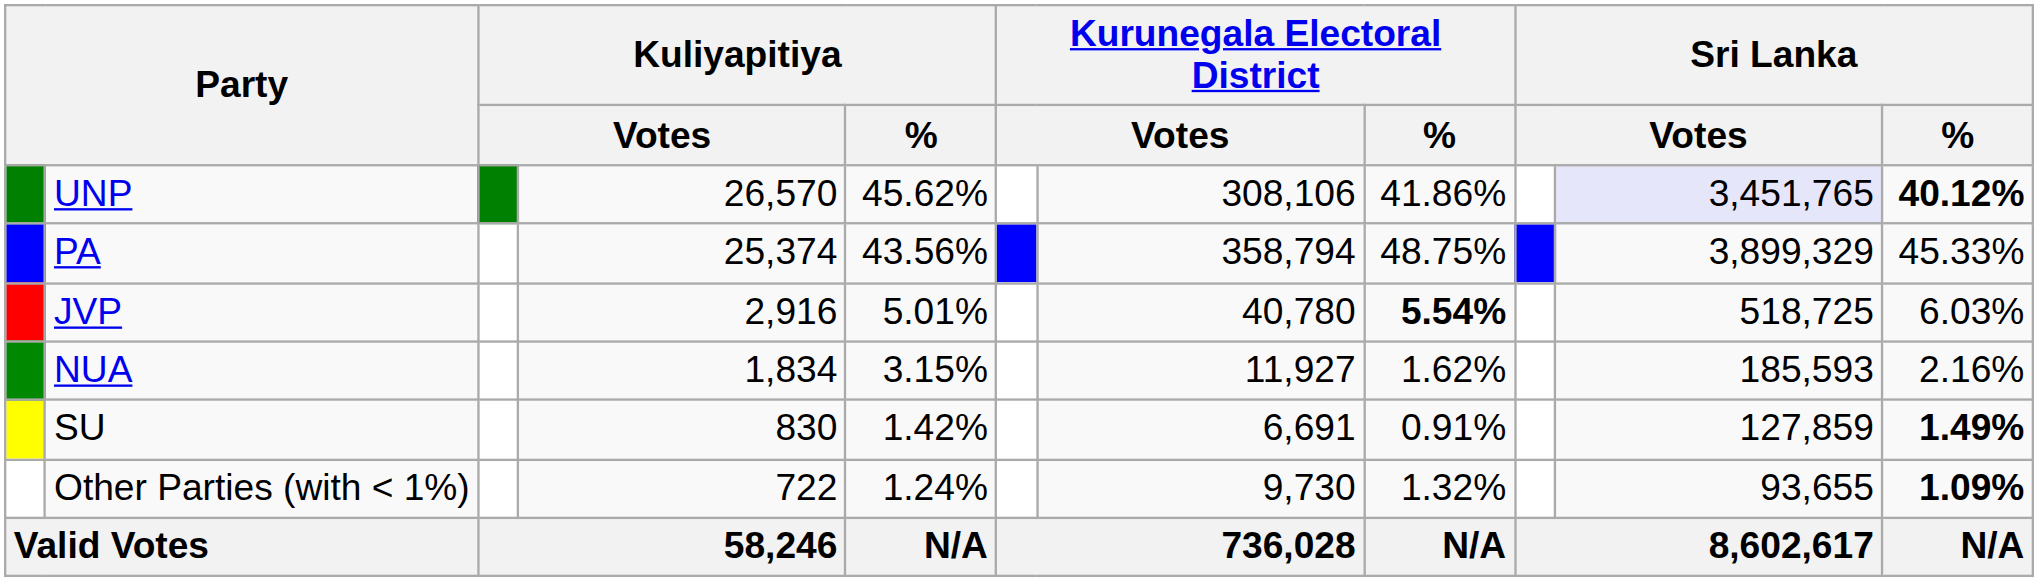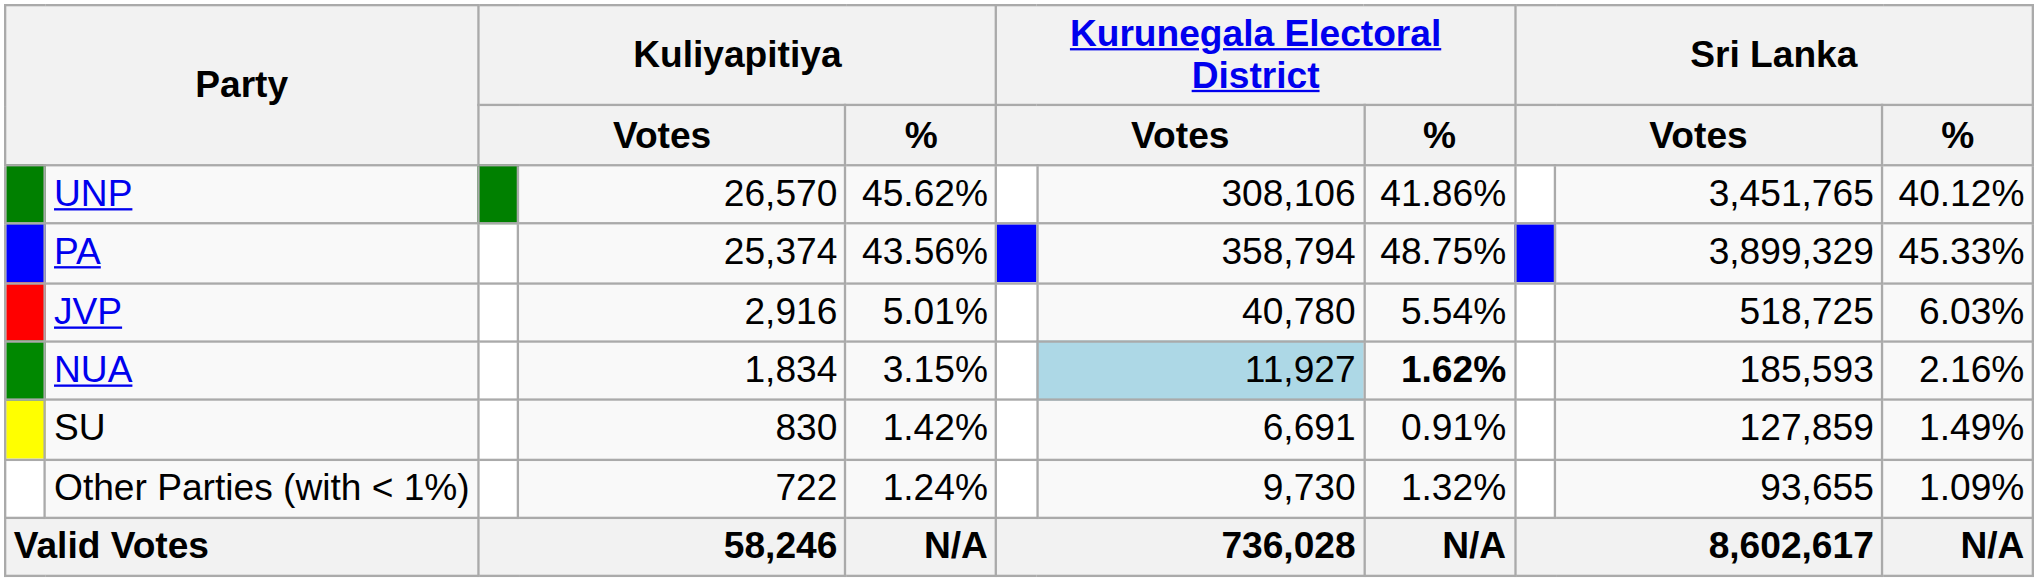(1791, 193) lavender background -> (1791, 193) no background
(1961, 193) bold -> (1961, 193) normal
(1454, 311) bold -> (1454, 311) normal
(1300, 370) no background -> (1300, 370) lightblue background
(1454, 370) normal -> (1454, 370) bold
(1972, 428) bold -> (1972, 428) normal
(1972, 487) bold -> (1972, 487) normal
